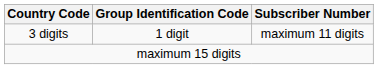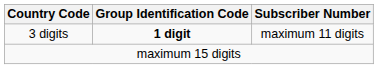(172, 34) normal -> (172, 34) bold
